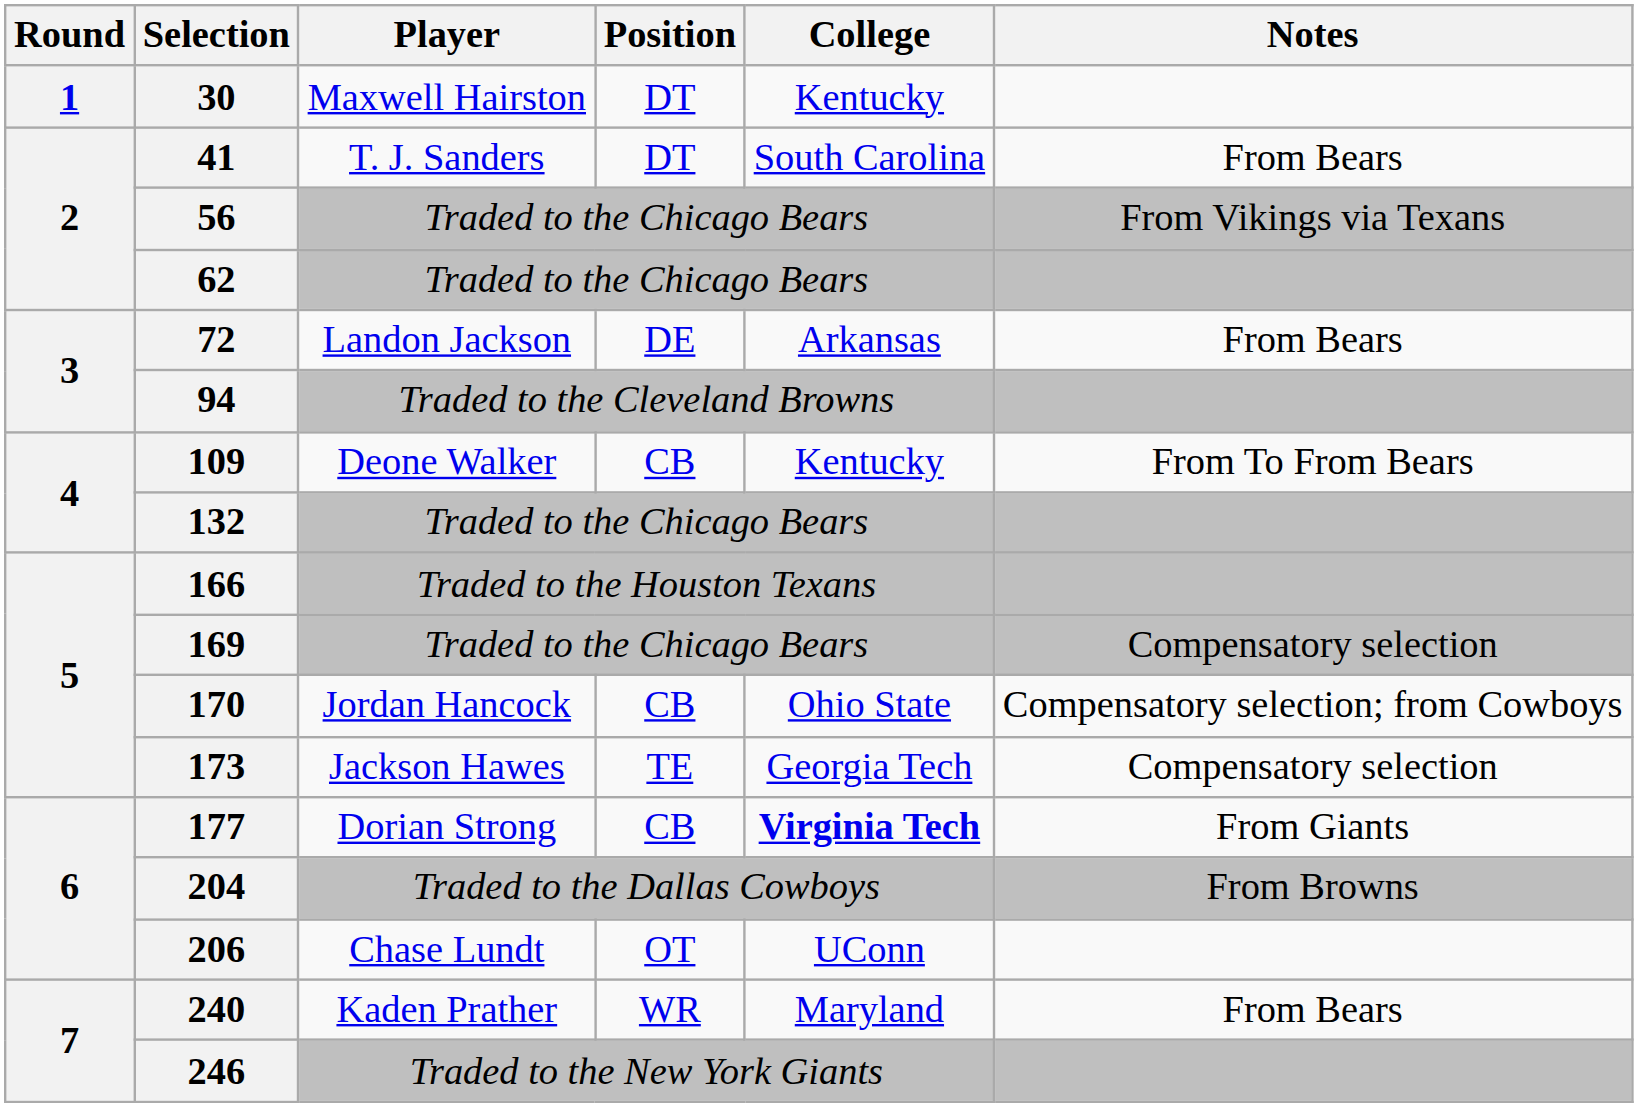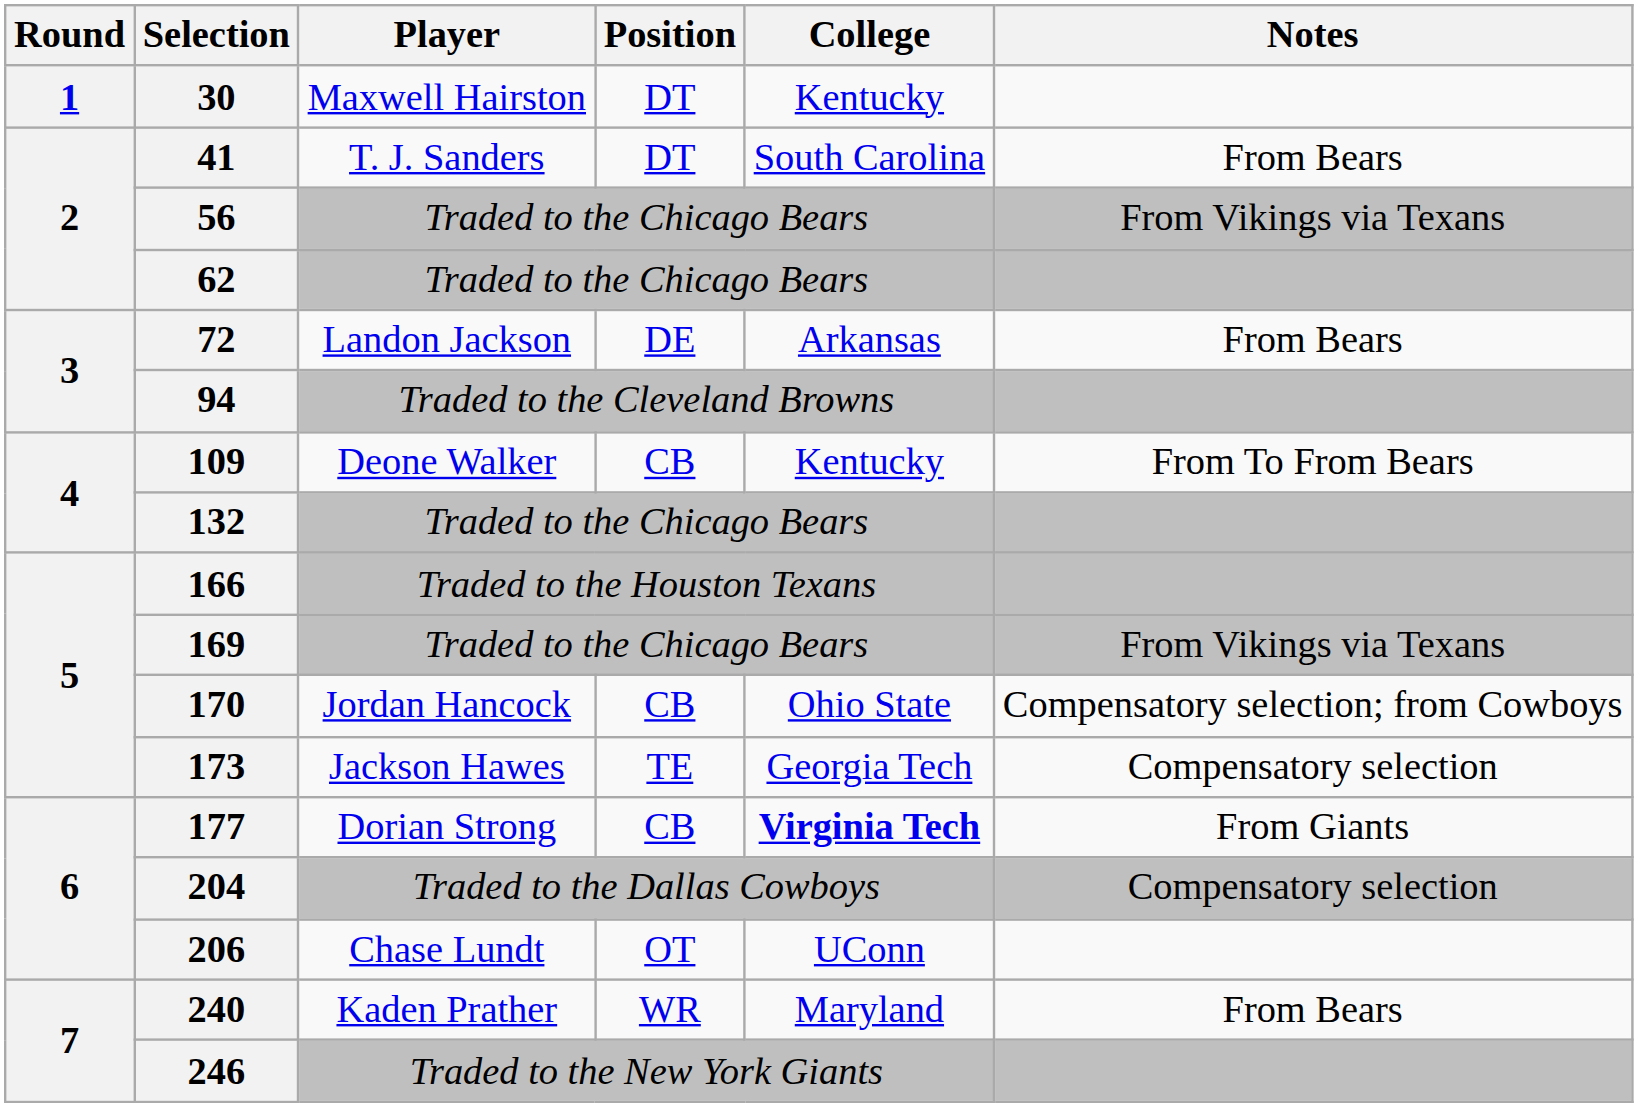(1313, 643) Compensatory selection -> (1313, 643) From Vikings via Texans
(1313, 887) From Browns -> (1313, 887) Compensatory selection
